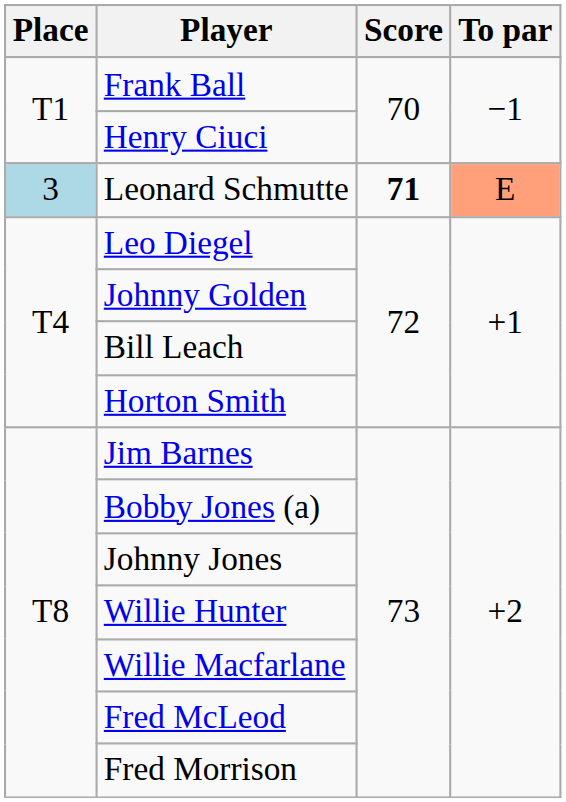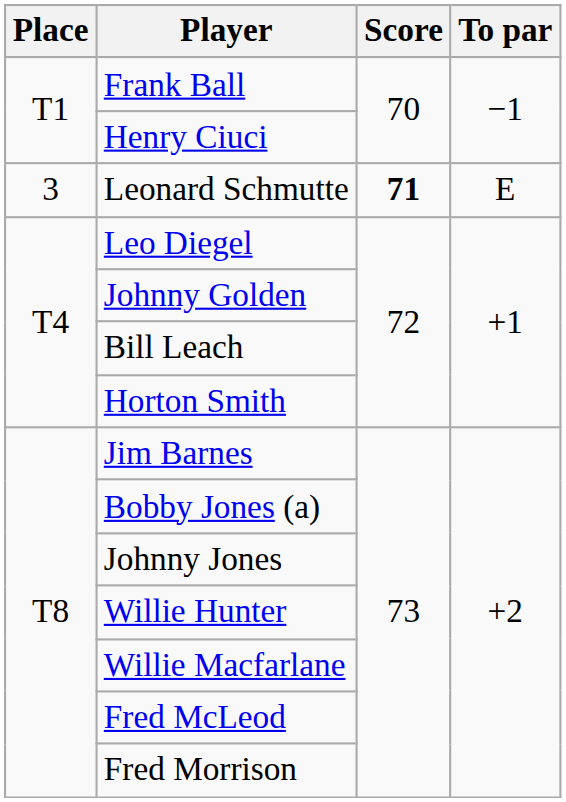(51, 189) lightblue background -> (51, 189) no background
(505, 189) lightsalmon background -> (505, 189) no background
